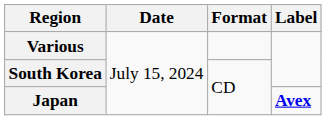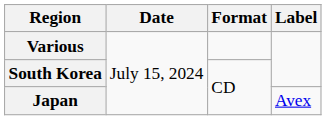(293, 100) bold -> (293, 100) normal
